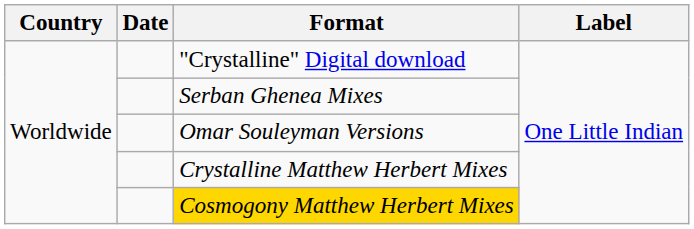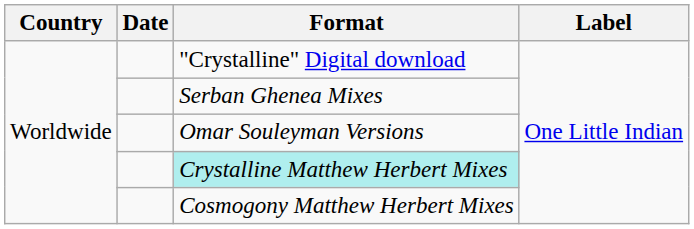(343, 168) no background -> (343, 168) paleturquoise background
(346, 205) gold background -> (346, 205) no background
